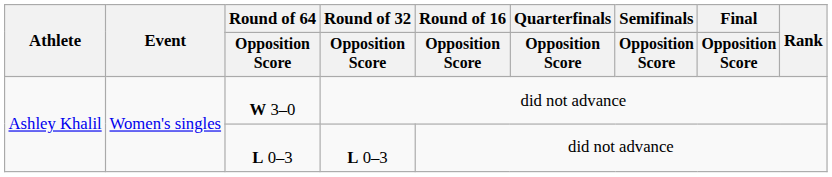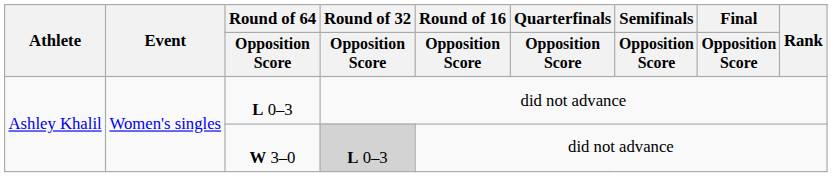(273, 110) W 3–0 -> (273, 110) L 0–3
(273, 157) L 0–3 -> (273, 157) W 3–0
(368, 157) no background -> (368, 157) lightgrey background
